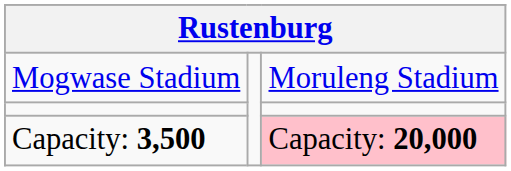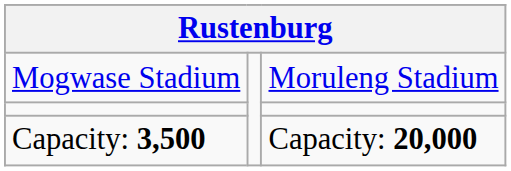(373, 139) pink background -> (373, 139) no background
